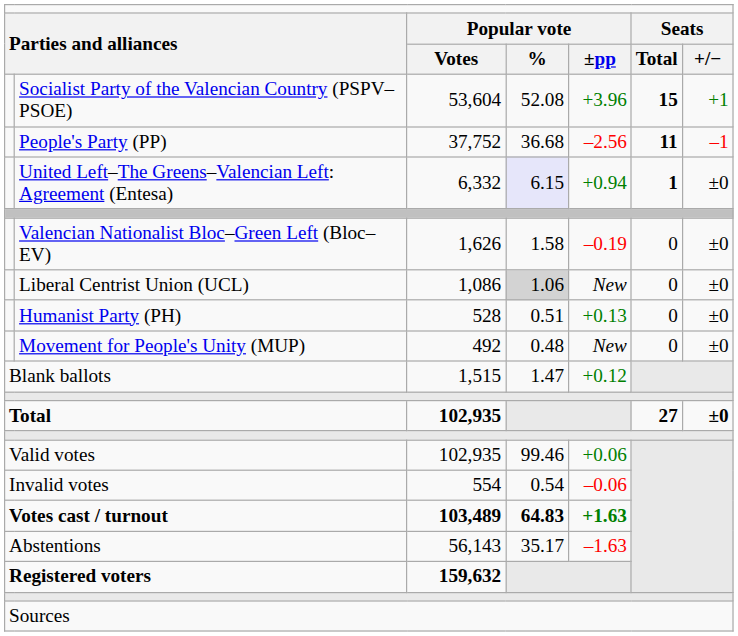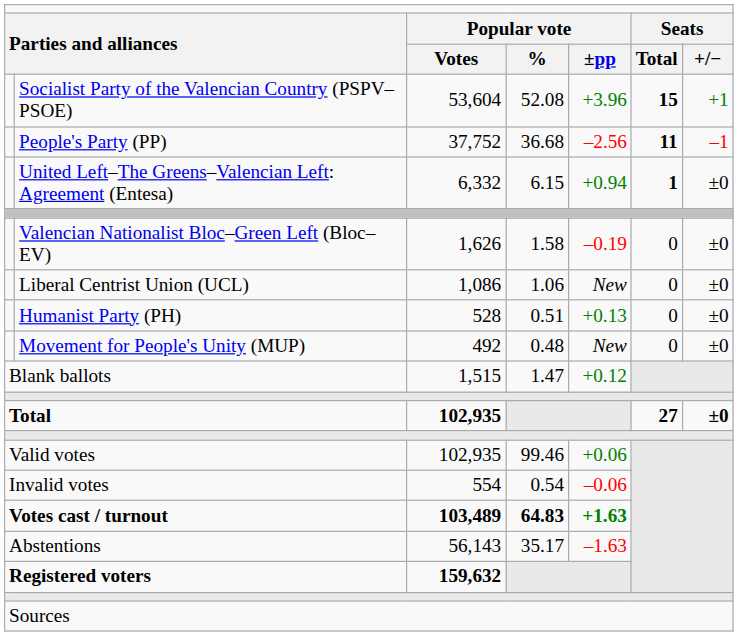(547, 182) lavender background -> (547, 182) no background
(547, 284) lightgrey background -> (547, 284) no background
